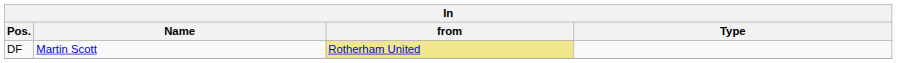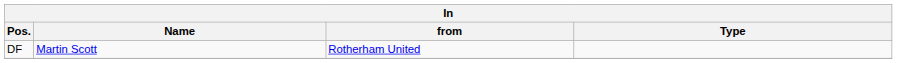(374, 49) khaki background -> (374, 49) no background
